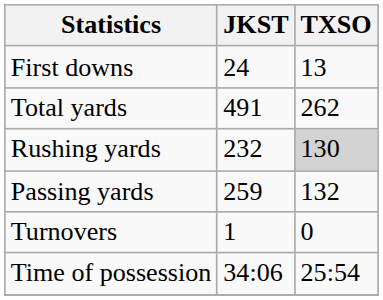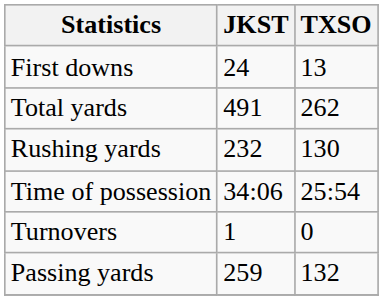(320, 149) lightgrey background -> (320, 149) no background
rows swapped: (82, 190) <-> (111, 273)
